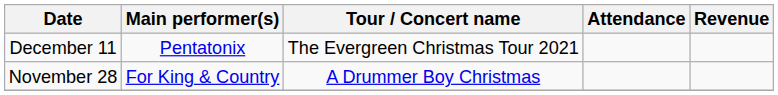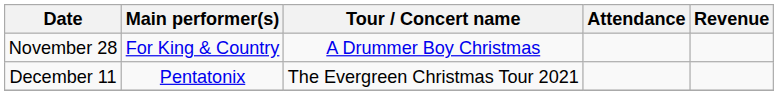rows swapped: (63, 76) <-> (63, 48)
